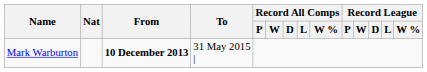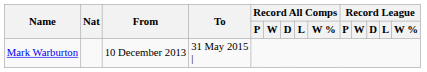(147, 53) bold -> (145, 53) normal
